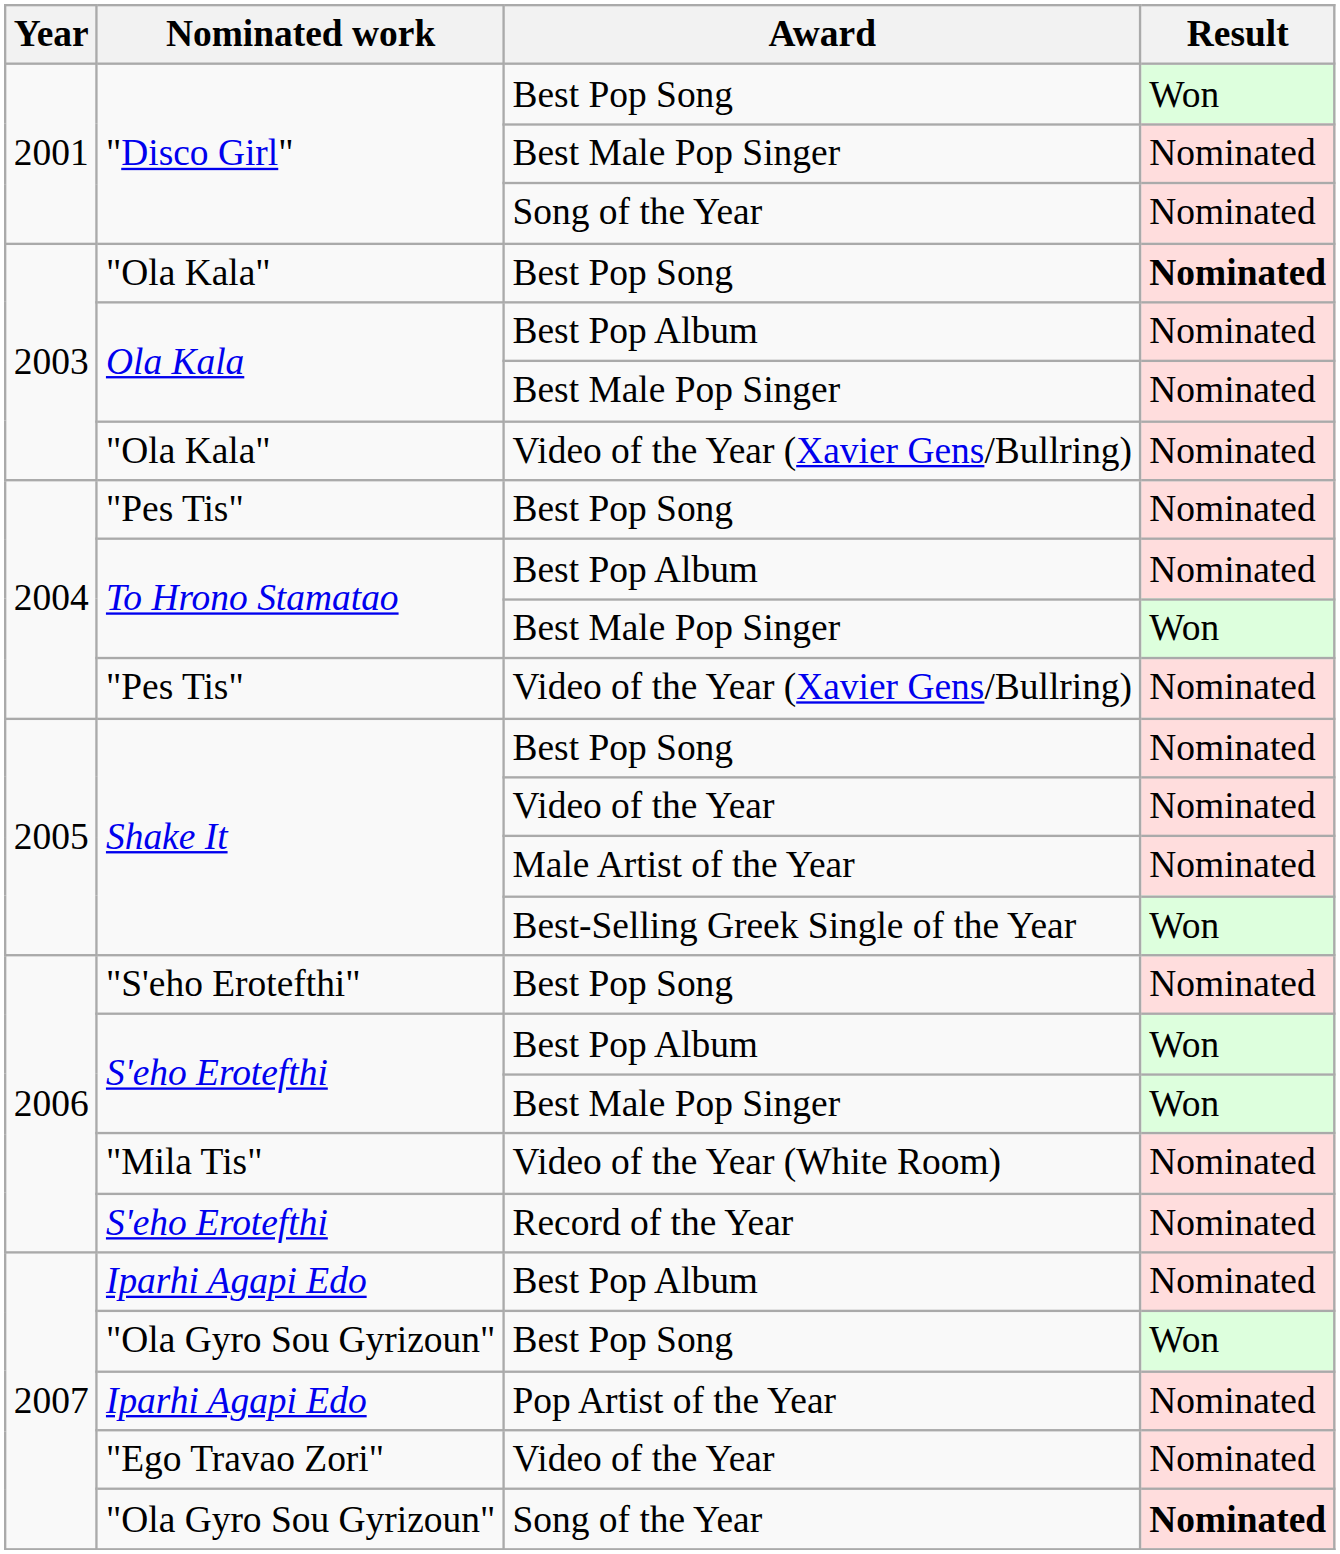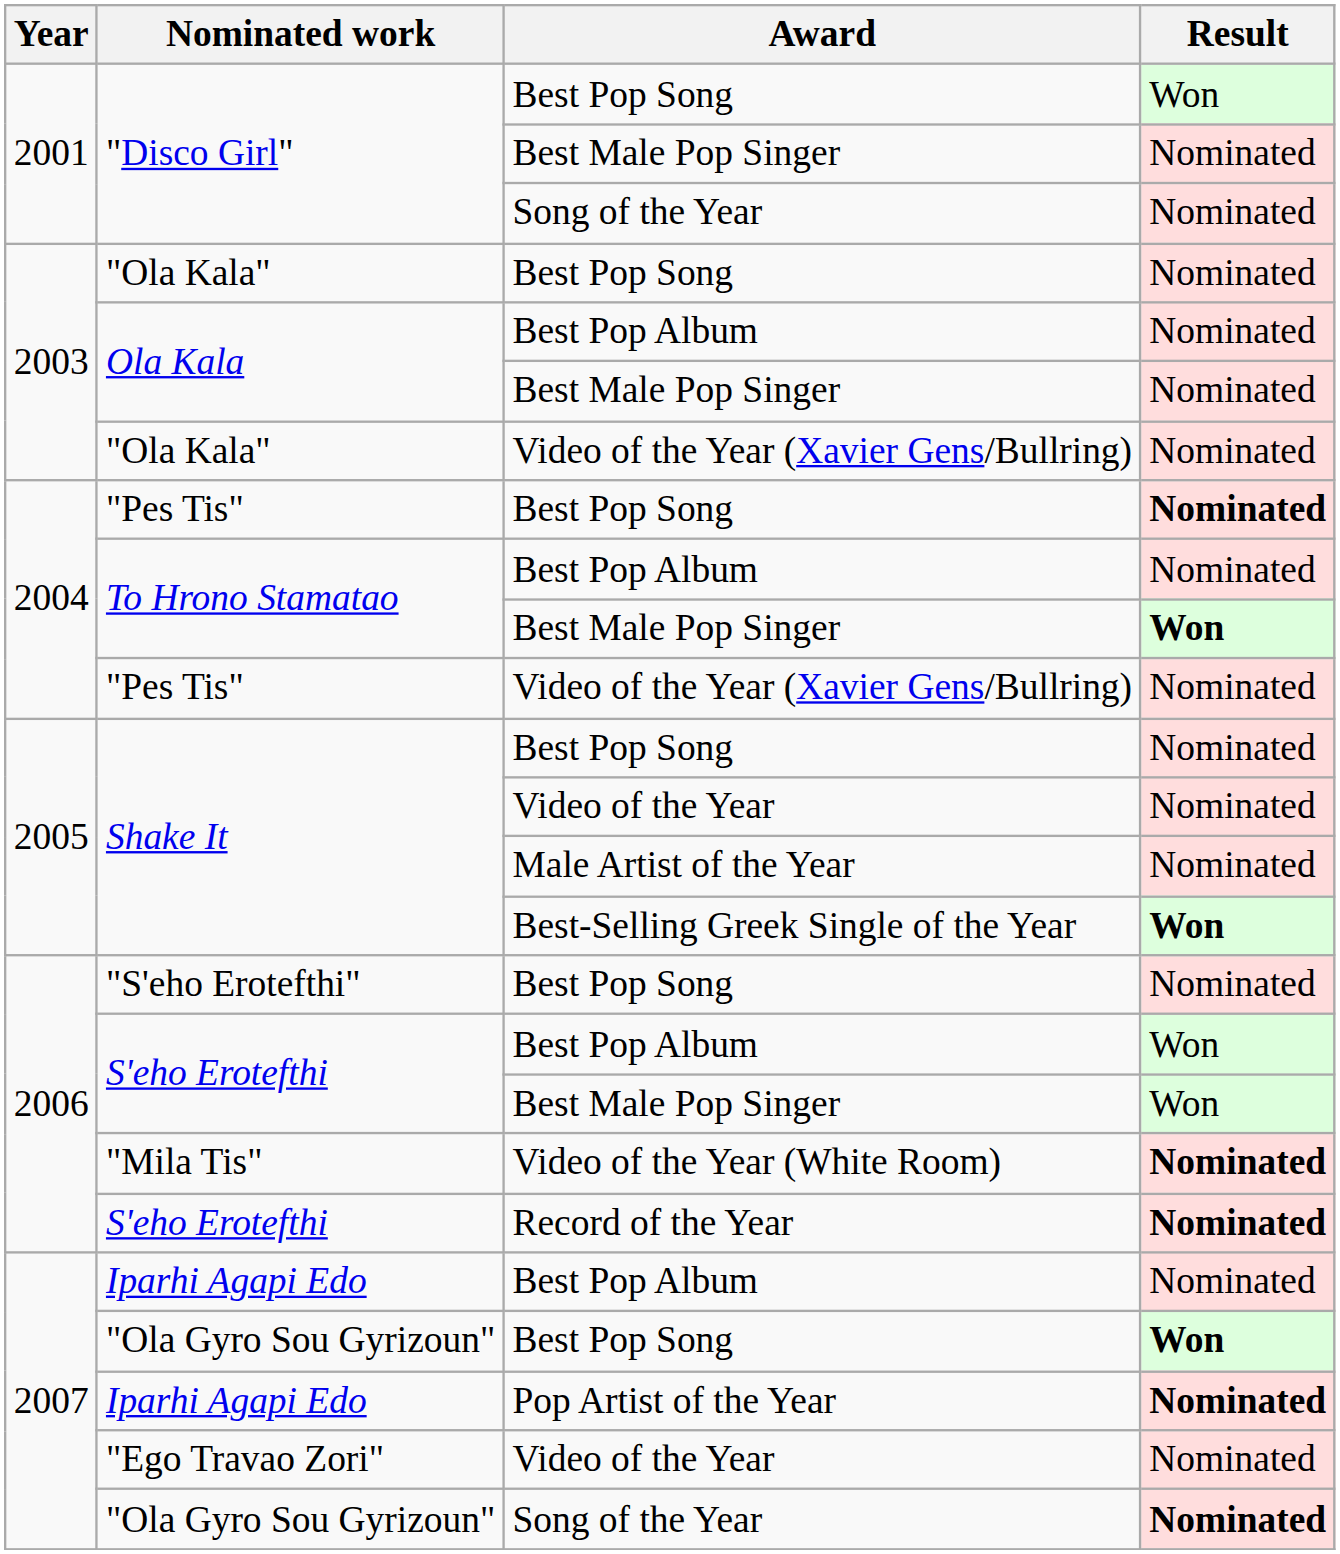(1238, 271) bold -> (1232, 271) normal
(1232, 509) normal -> (1238, 509) bold
(1184, 627) normal -> (1187, 627) bold
(1184, 924) normal -> (1187, 924) bold
(1232, 1162) normal -> (1238, 1162) bold
(1232, 1221) normal -> (1238, 1221) bold
(1184, 1340) normal -> (1187, 1340) bold
(1232, 1399) normal -> (1238, 1399) bold
